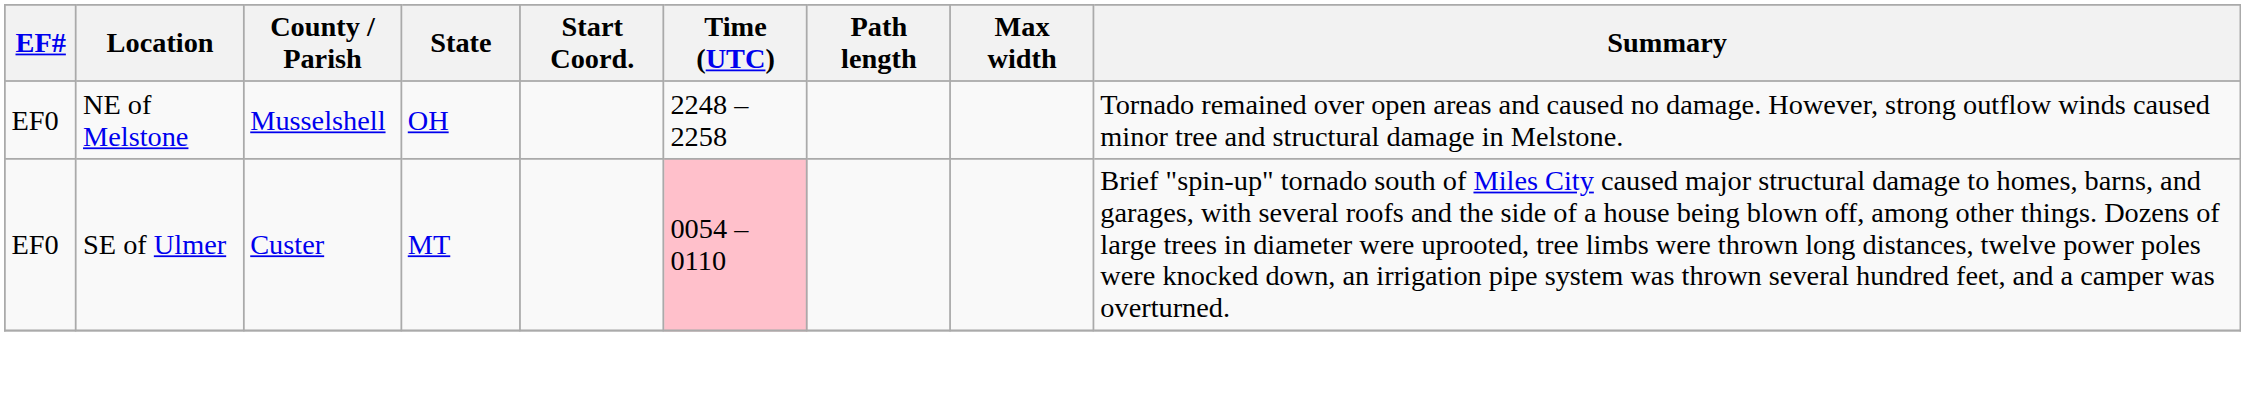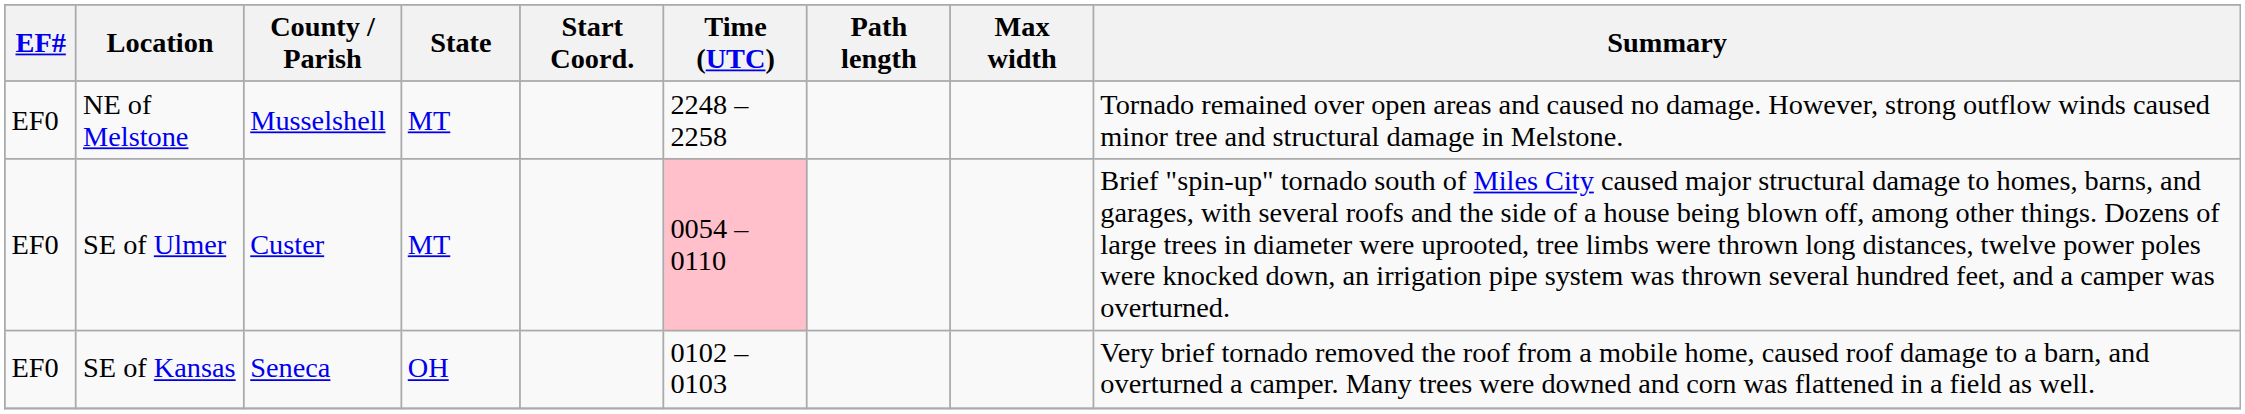(428, 119) OH -> (429, 119) MT
+ row: (159, 368)
